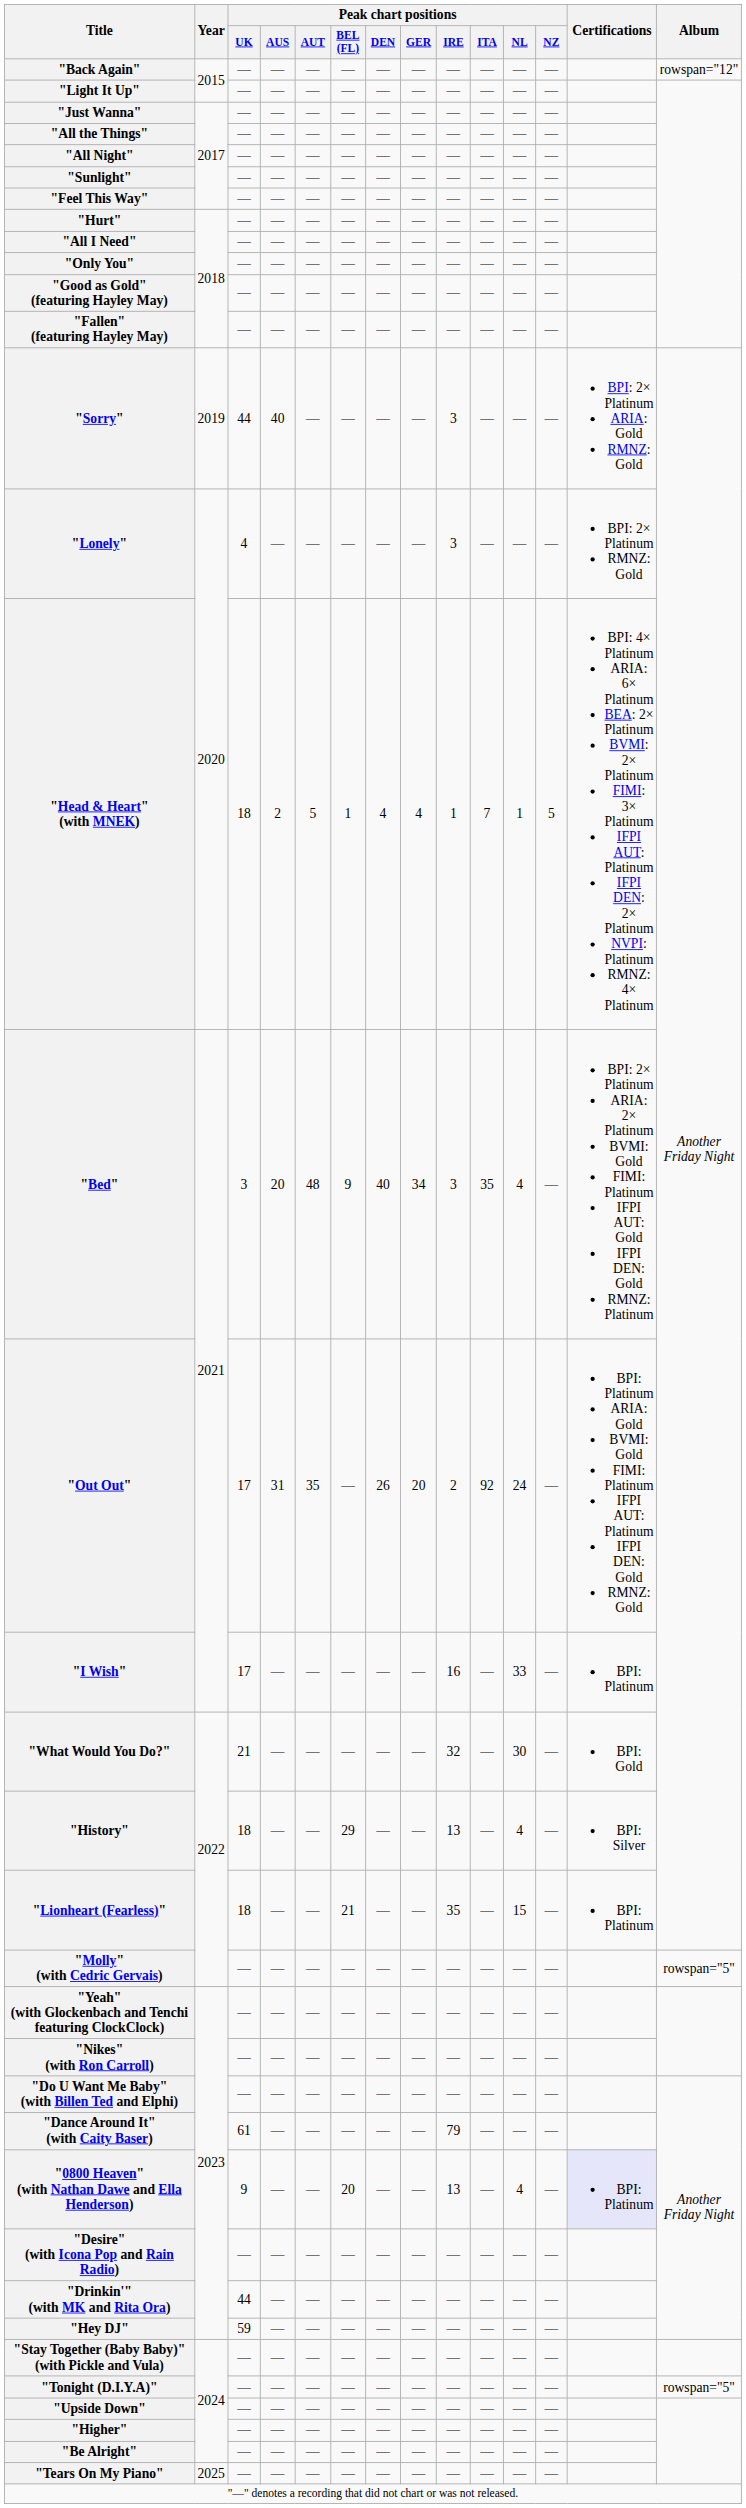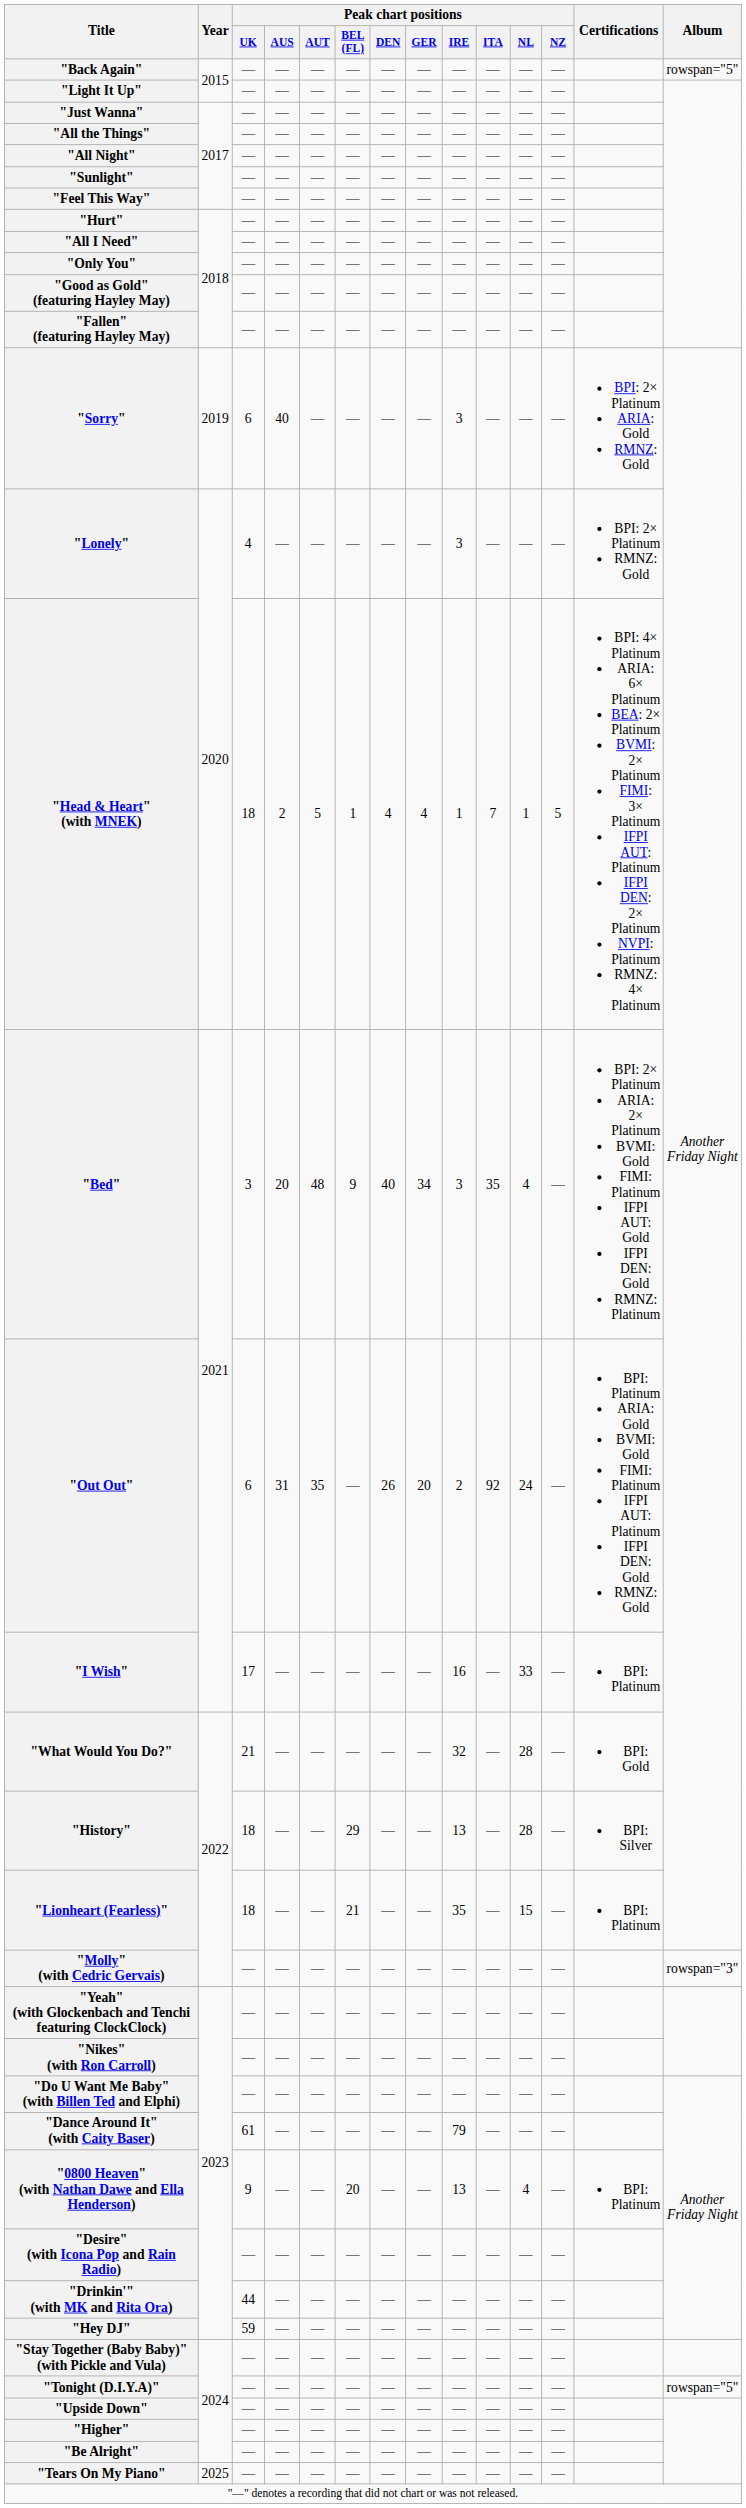(699, 69) rowspan="12" -> (702, 69) rowspan="5"
(244, 418) 44 -> (248, 418) 6
(244, 1485) 17 -> (248, 1485) 6
(520, 1751) 30 -> (526, 1751) 28
(520, 1830) 4 -> (526, 1830) 28
(699, 1968) rowspan="5" -> (702, 1968) rowspan="3"
(612, 2197) lavender background -> (619, 2197) no background
